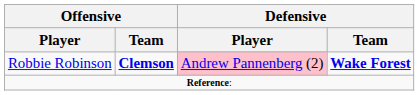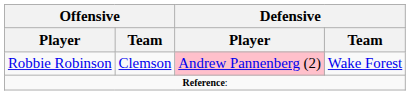(146, 63) bold -> (145, 63) normal
(370, 63) bold -> (365, 63) normal
